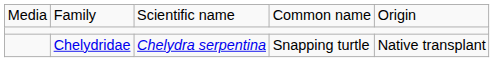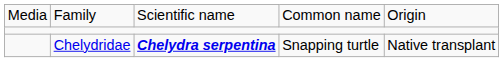(202, 45) normal -> (206, 45) bold
